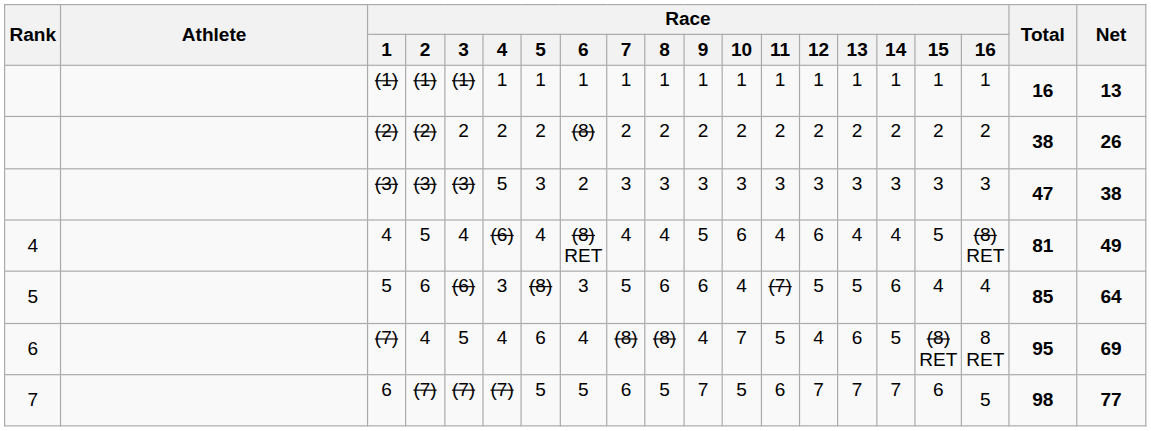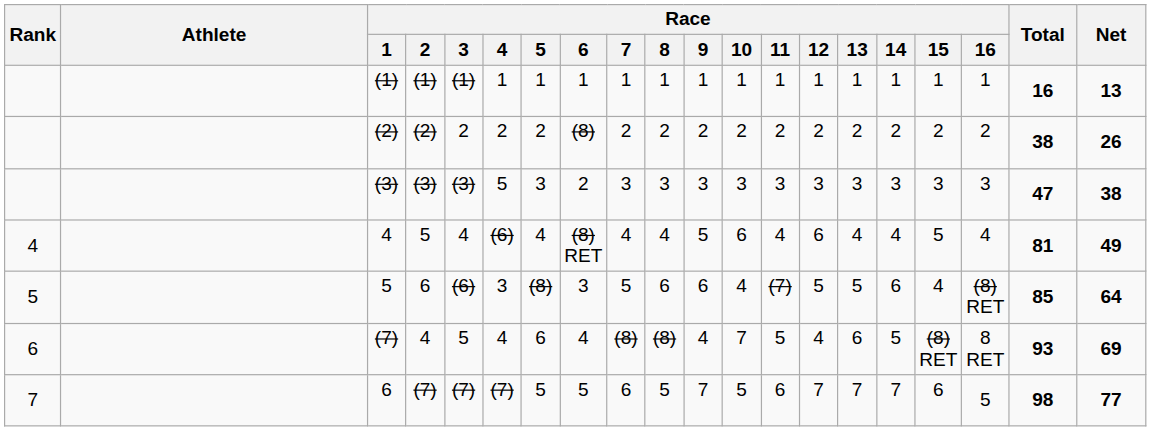(985, 245) (8) RET -> (985, 245) 4
(985, 297) 4 -> (985, 297) (8) RET
(1043, 348) 95 -> (1043, 348) 93
